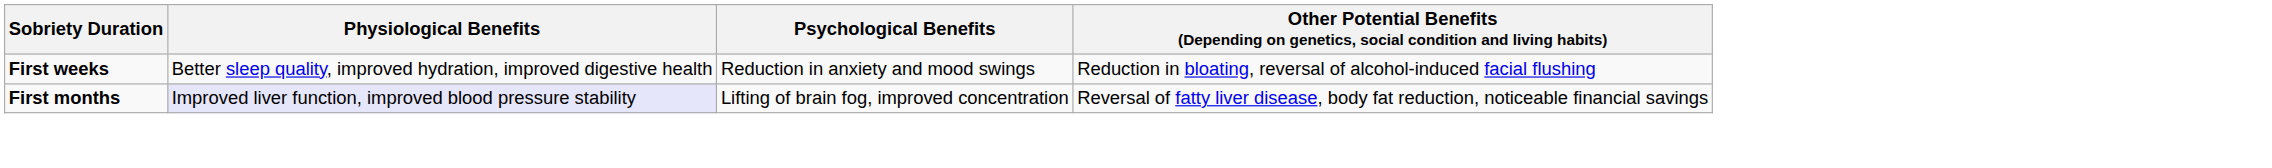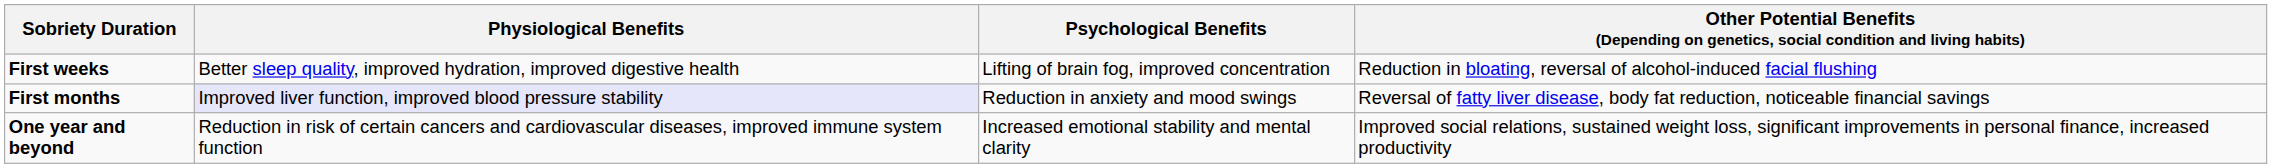(878, 68) Reduction in anxiety and mood swings -> (1156, 68) Lifting of brain fog, improved concentration
(895, 98) Lifting of brain fog, improved concentration -> (1139, 98) Reduction in anxiety and mood swings
+ row: (67, 137)
